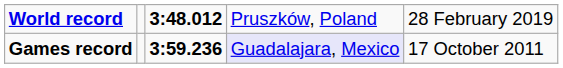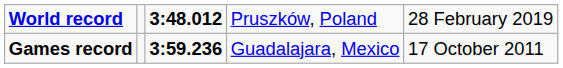(315, 48) lavender background -> (315, 48) no background
